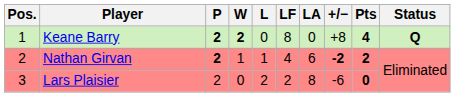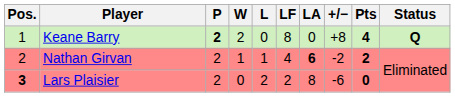(241, 37) bold -> (241, 37) normal
(217, 59) bold -> (217, 59) normal
(312, 59) normal -> (312, 59) bold
(338, 59) bold -> (338, 59) normal
(22, 80) normal -> (22, 80) bold
